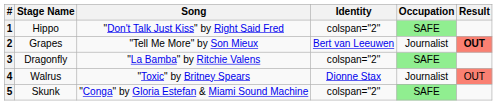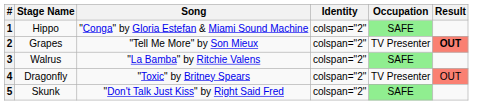(194, 28) "Don't Talk Just Kiss" by Right Said Fred -> (194, 28) "Conga" by Gloria Estefan & Miami Sound Machine
(354, 44) Bert van Leeuwen -> (340, 44) colspan="2"
(427, 44) Journalist -> (401, 44) TV Presenter
(46, 60) Dragonfly -> (46, 60) Walrus
(46, 76) Walrus -> (46, 76) Dragonfly
(354, 76) Dionne Stax -> (340, 76) colspan="2"
(427, 76) Journalist -> (401, 76) TV Presenter
(194, 92) "Conga" by Gloria Estefan & Miami Sound Machine -> (194, 92) "Don't Talk Just Kiss" by Right Said Fred
